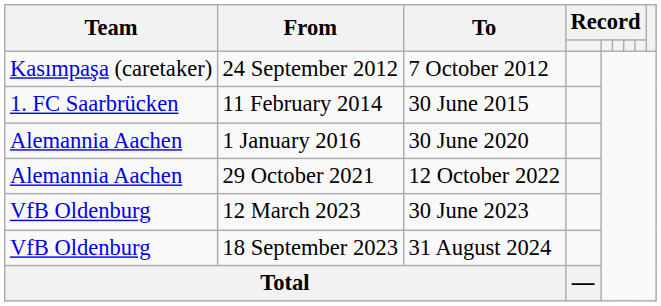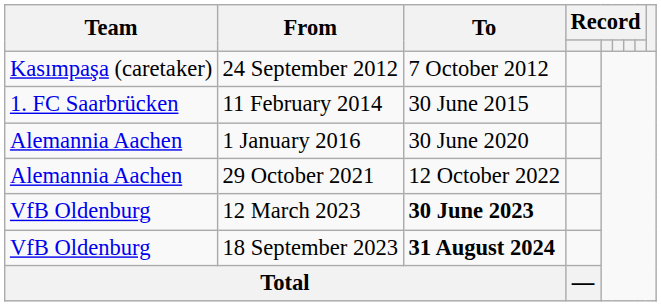(469, 211) normal -> (471, 211) bold
(480, 247) normal -> (482, 247) bold
